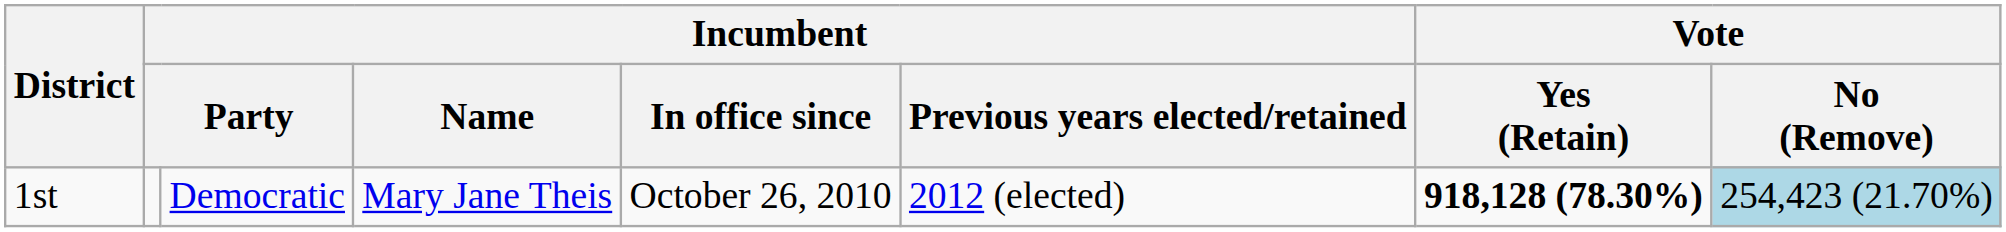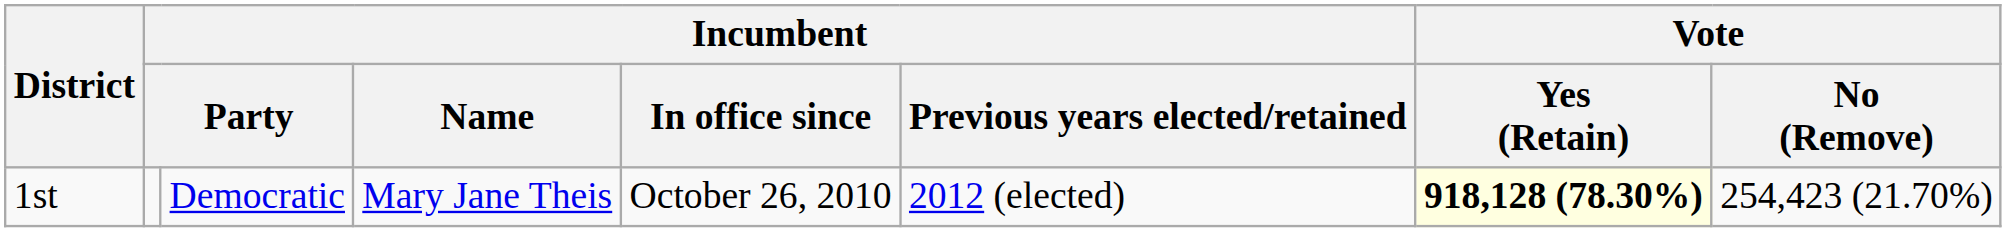(1563, 195) no background -> (1563, 195) lightyellow background
(1856, 195) lightblue background -> (1856, 195) no background
